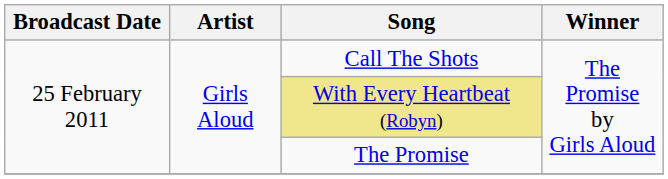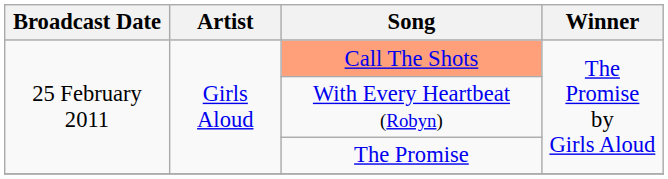(411, 58) no background -> (411, 58) lightsalmon background
(411, 106) khaki background -> (411, 106) no background
